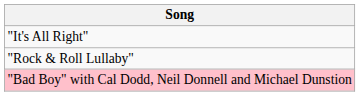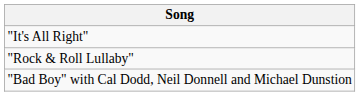(180, 79) pink background -> (180, 79) no background
